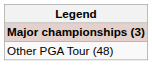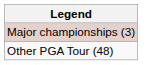(76, 32) bold -> (71, 32) normal
